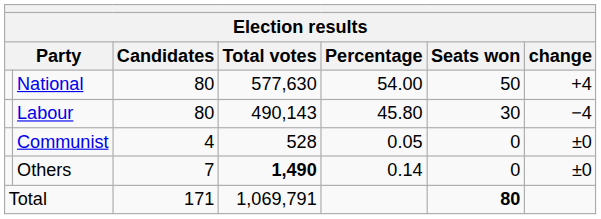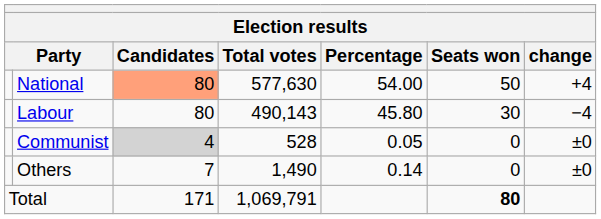(204, 84) no background -> (204, 84) lightsalmon background
(209, 141) no background -> (209, 141) lightgrey background
(294, 170) bold -> (294, 170) normal
